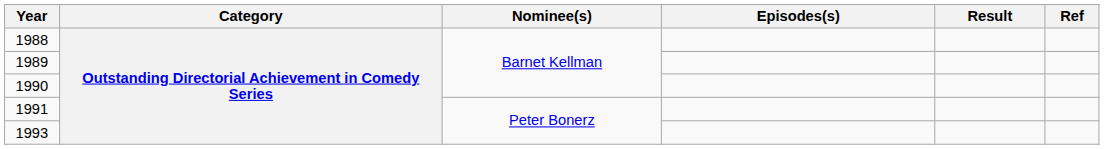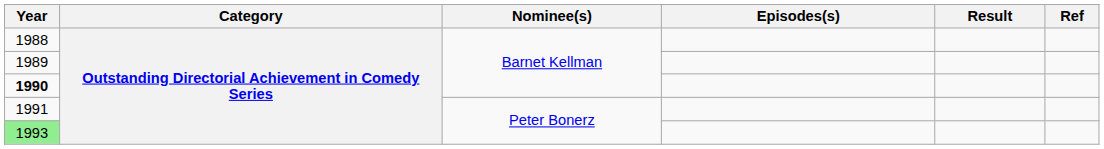(32, 86) normal -> (32, 86) bold
(32, 133) no background -> (32, 133) lightgreen background
